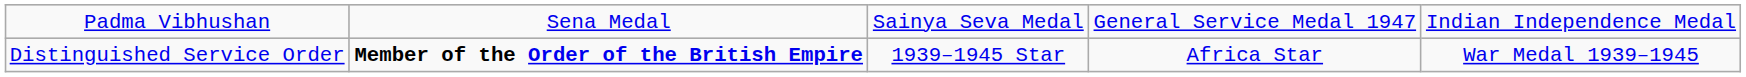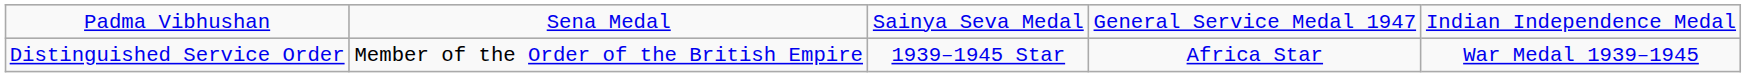(609, 55) bold -> (609, 55) normal
